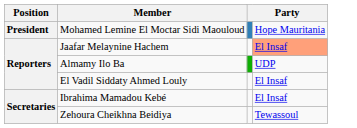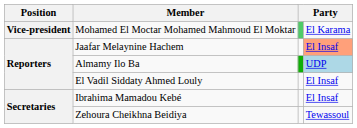- row: (152, 30)
+ row: (185, 30)
(265, 64) no background -> (316, 64) lightblue background
